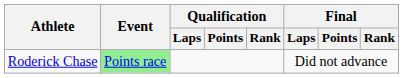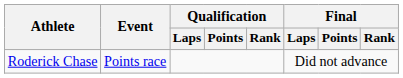(135, 61) lightgreen background -> (135, 61) no background
